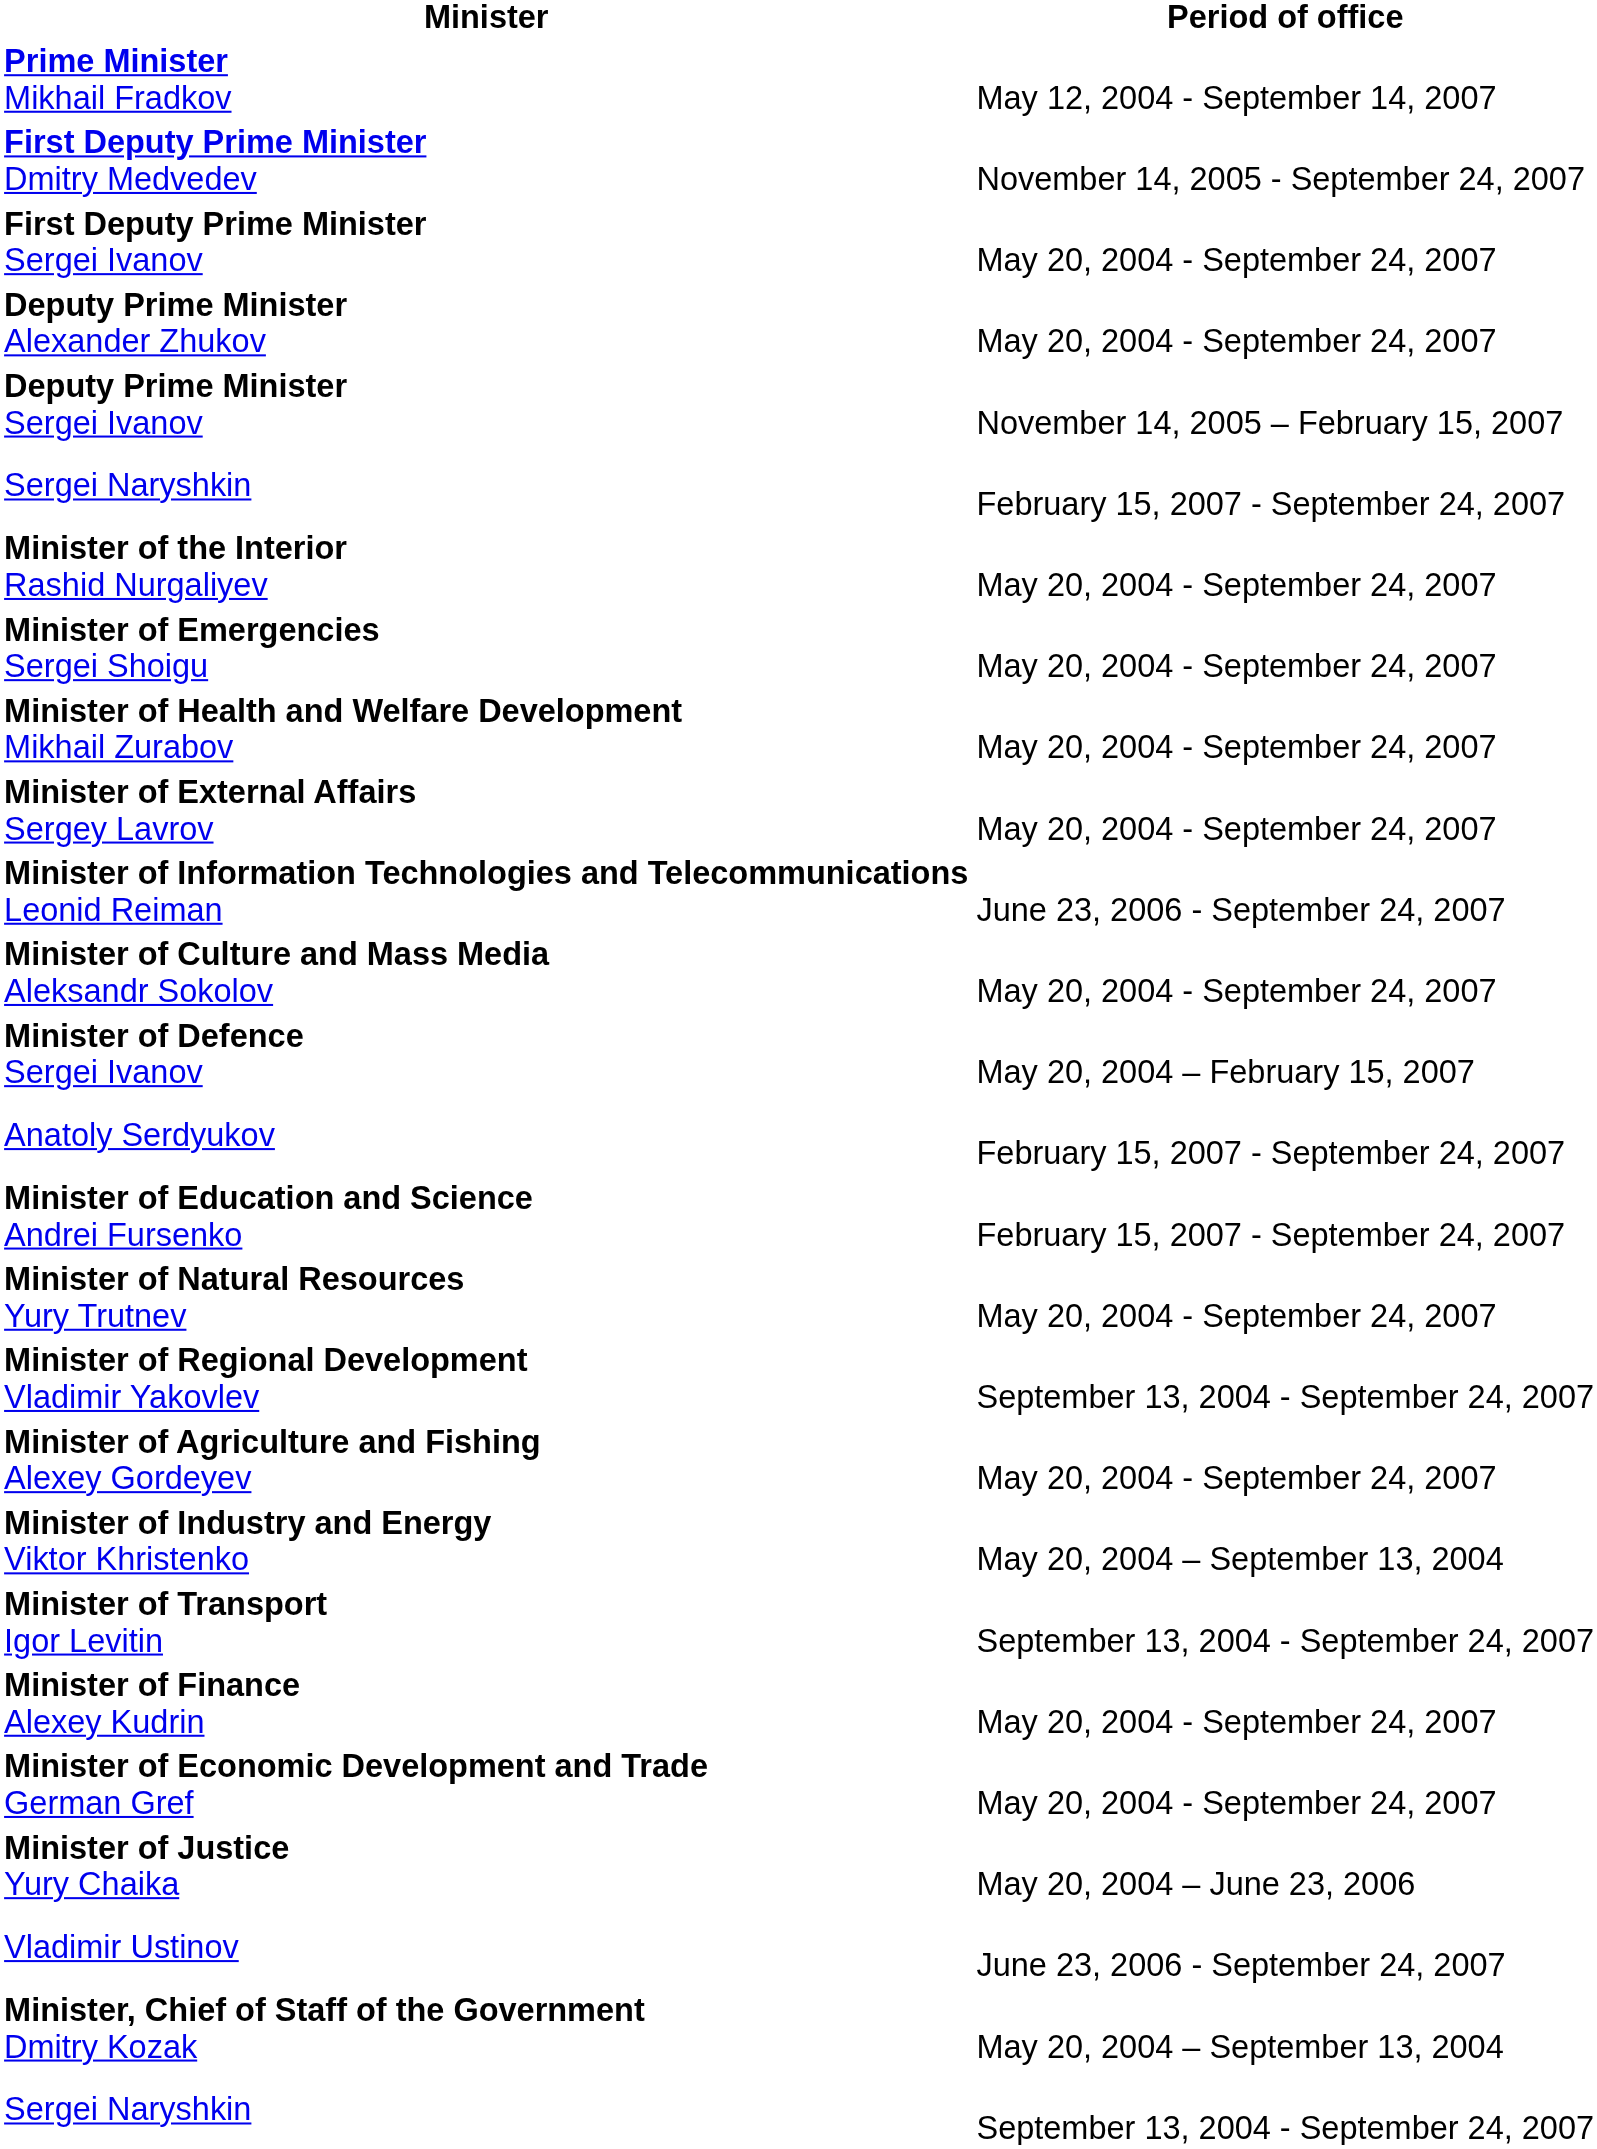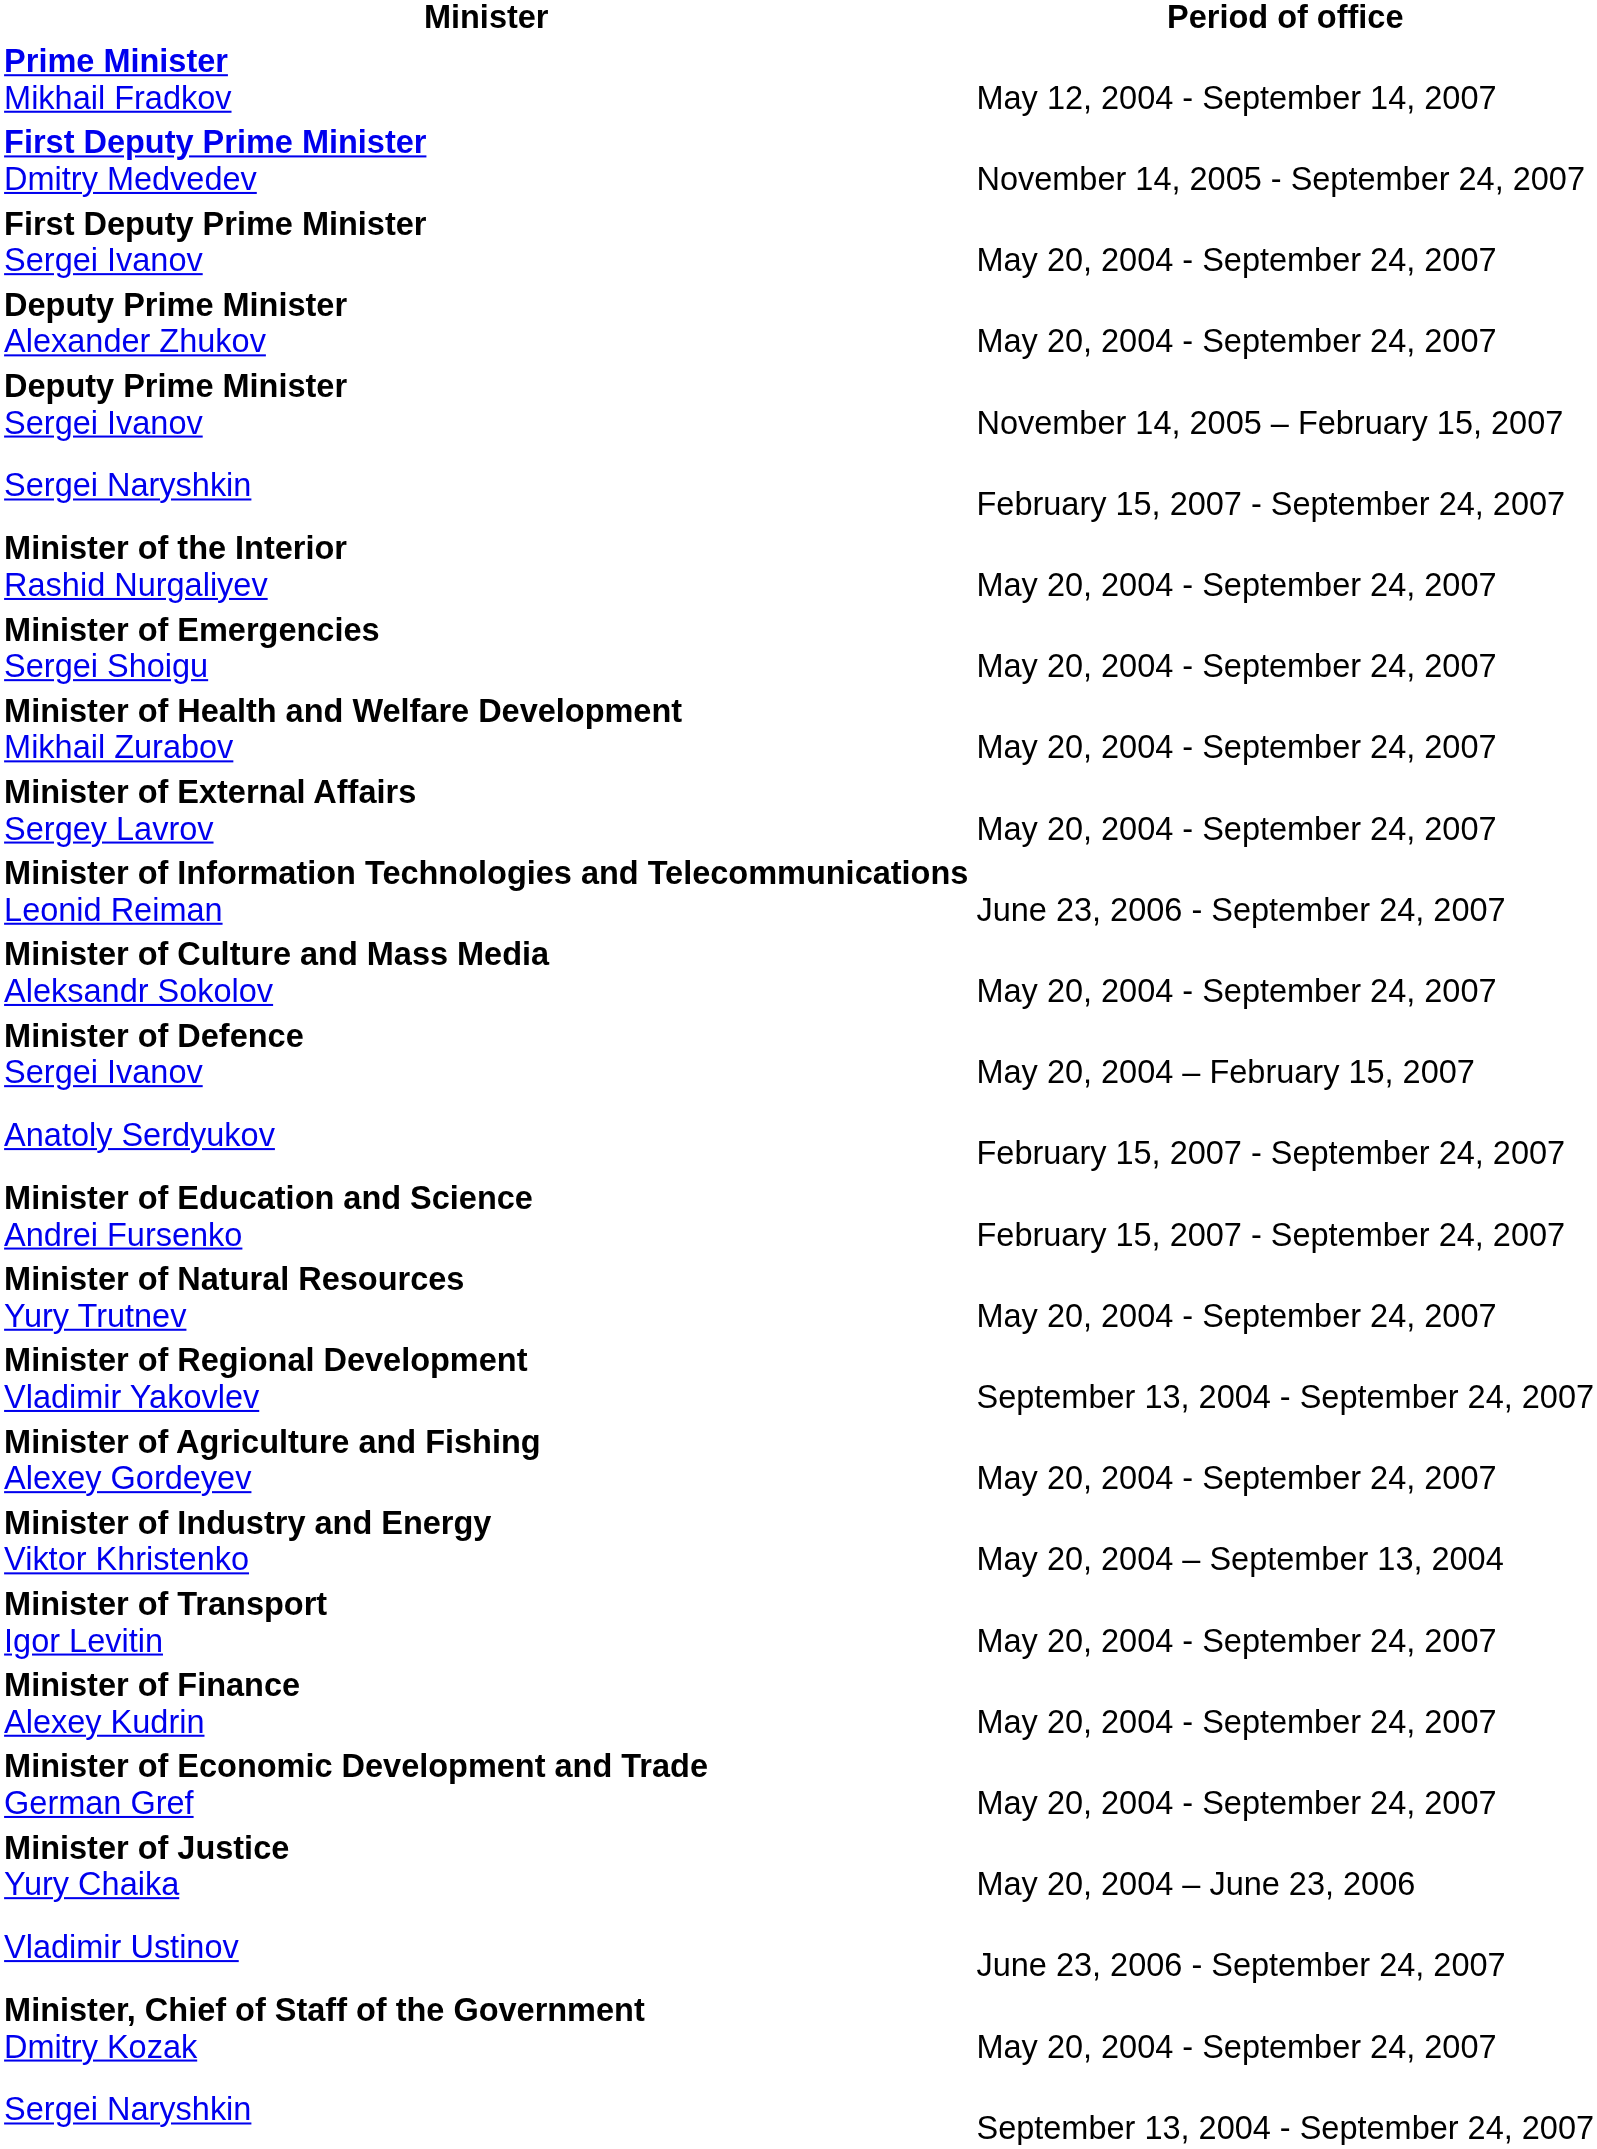(1285, 1640) September 13, 2004 - September 24, 2007 -> (1237, 1640) May 20, 2004 - September 24, 2007
(1240, 2046) May 20, 2004 – September 13, 2004 -> (1237, 2046) May 20, 2004 - September 24, 2007
